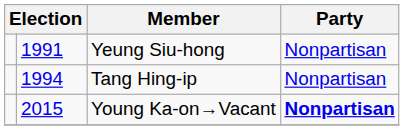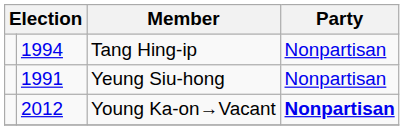rows swapped: (158, 49) <-> (144, 79)
(42, 109) 2015 -> (42, 109) 2012
